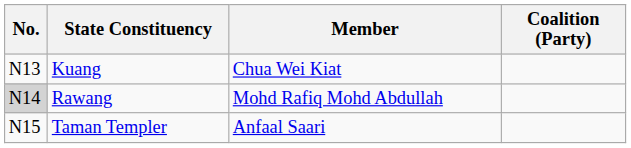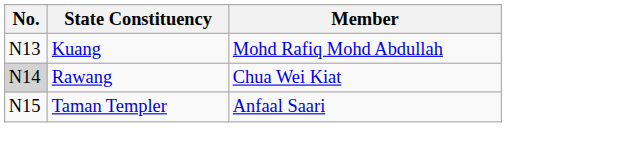- column: (563, 29)
(287, 68) Chua Wei Kiat -> (338, 48) Mohd Rafiq Mohd Abdullah
(338, 98) Mohd Rafiq Mohd Abdullah -> (287, 77) Chua Wei Kiat
